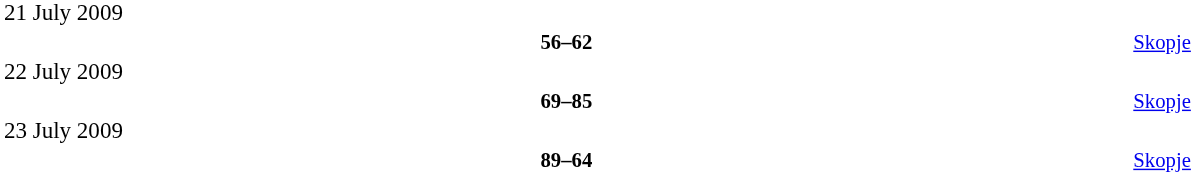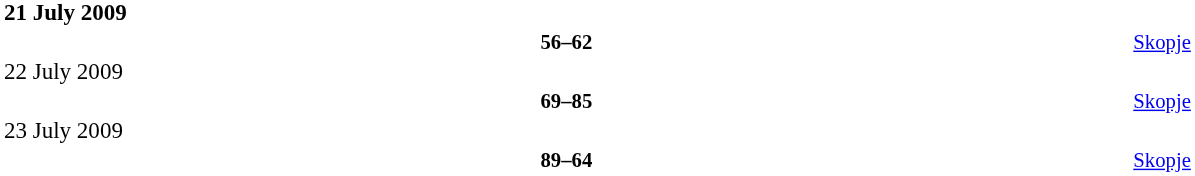(63, 12) normal -> (65, 12) bold
